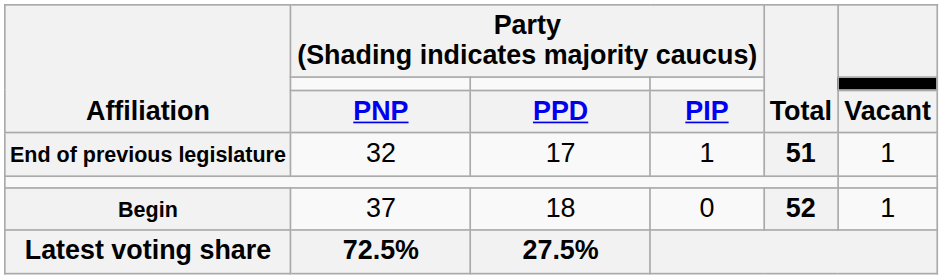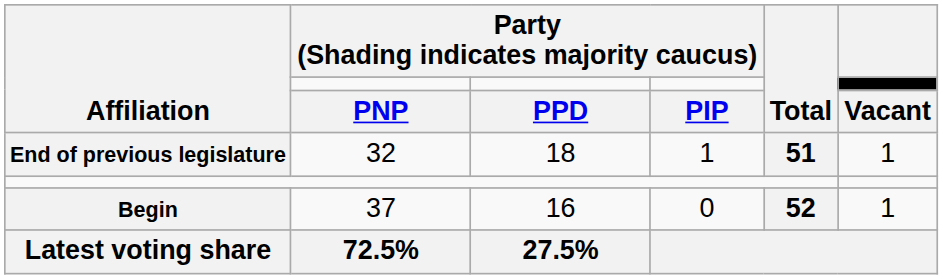(561, 153) 17 -> (561, 153) 18
(561, 208) 18 -> (561, 208) 16
